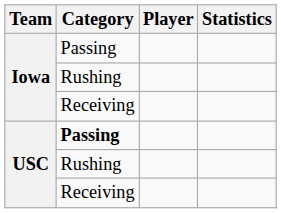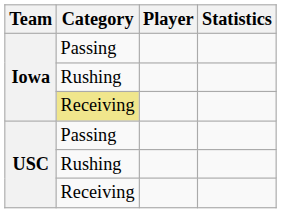(98, 105) no background -> (98, 105) khaki background
(90, 134) bold -> (88, 134) normal
